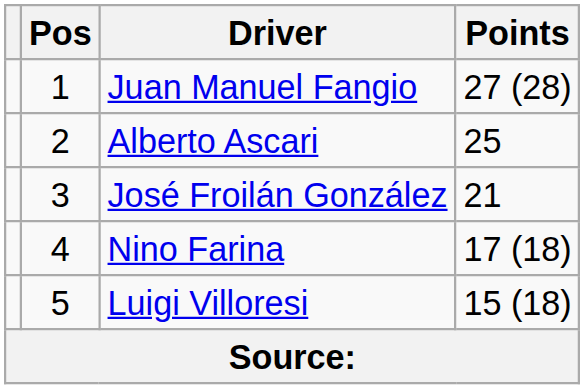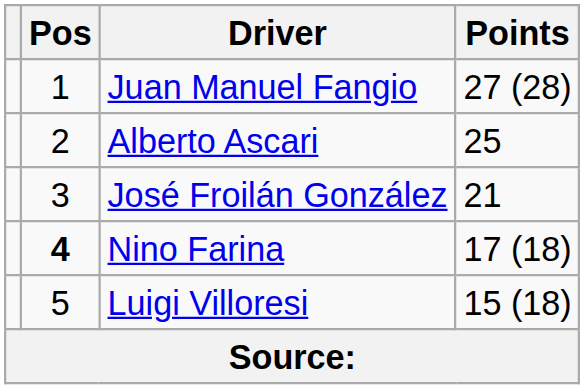(60, 249) normal -> (60, 249) bold
